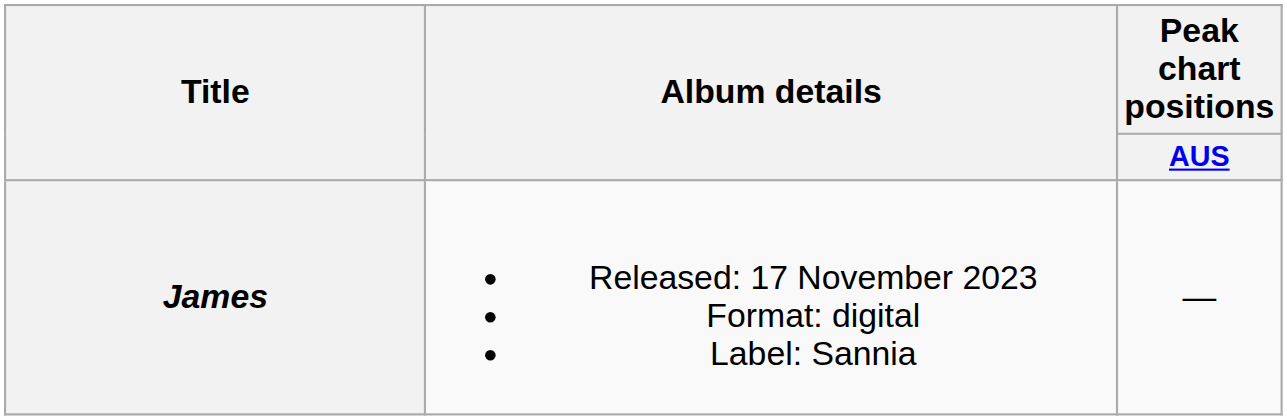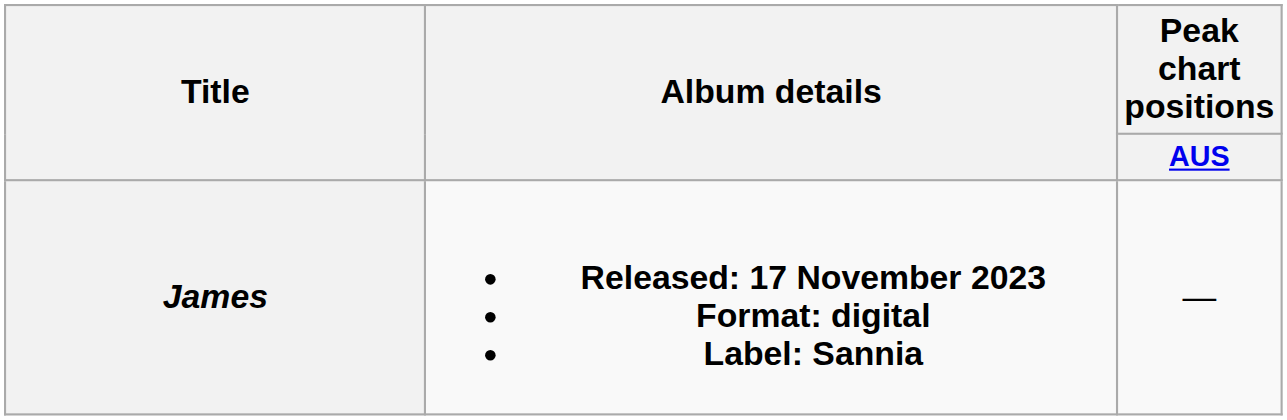(771, 316) normal -> (771, 316) bold
